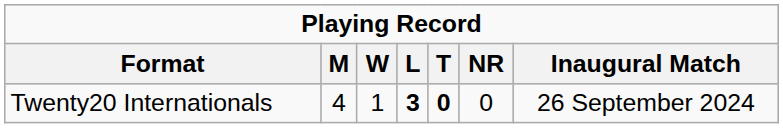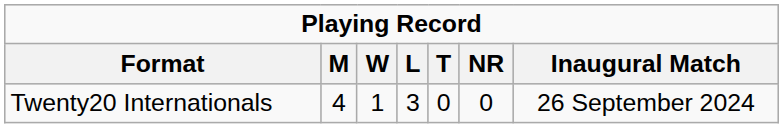(413, 102) bold -> (413, 102) normal
(444, 102) bold -> (444, 102) normal
